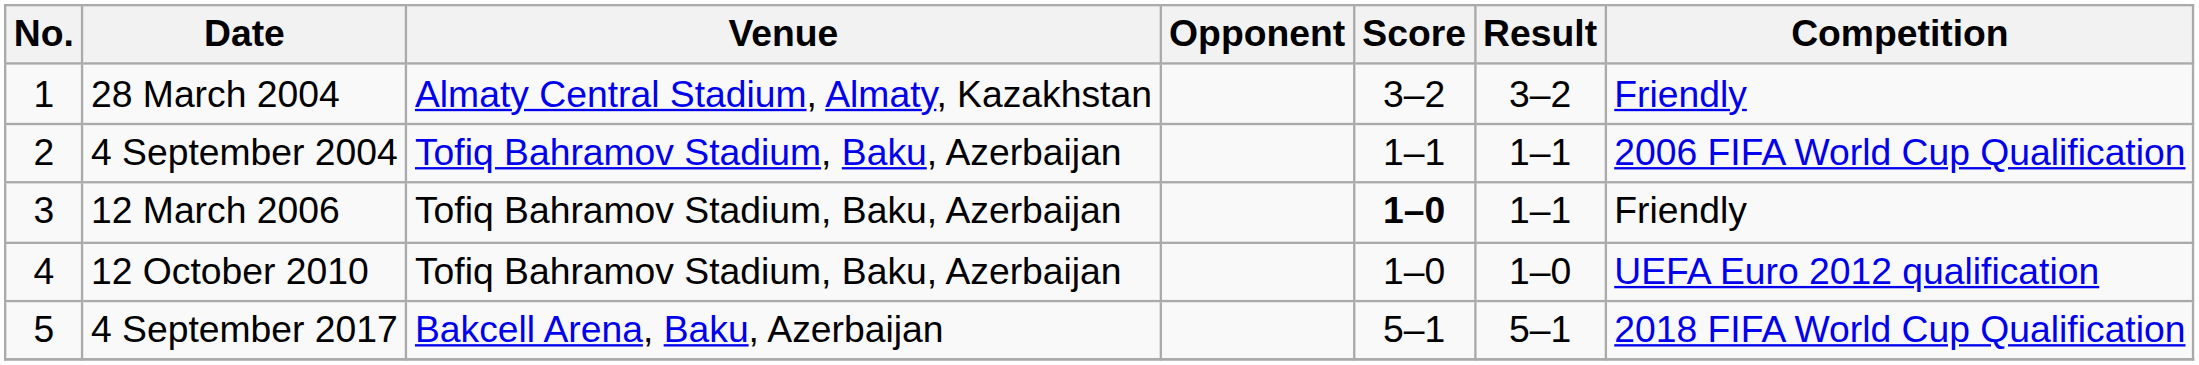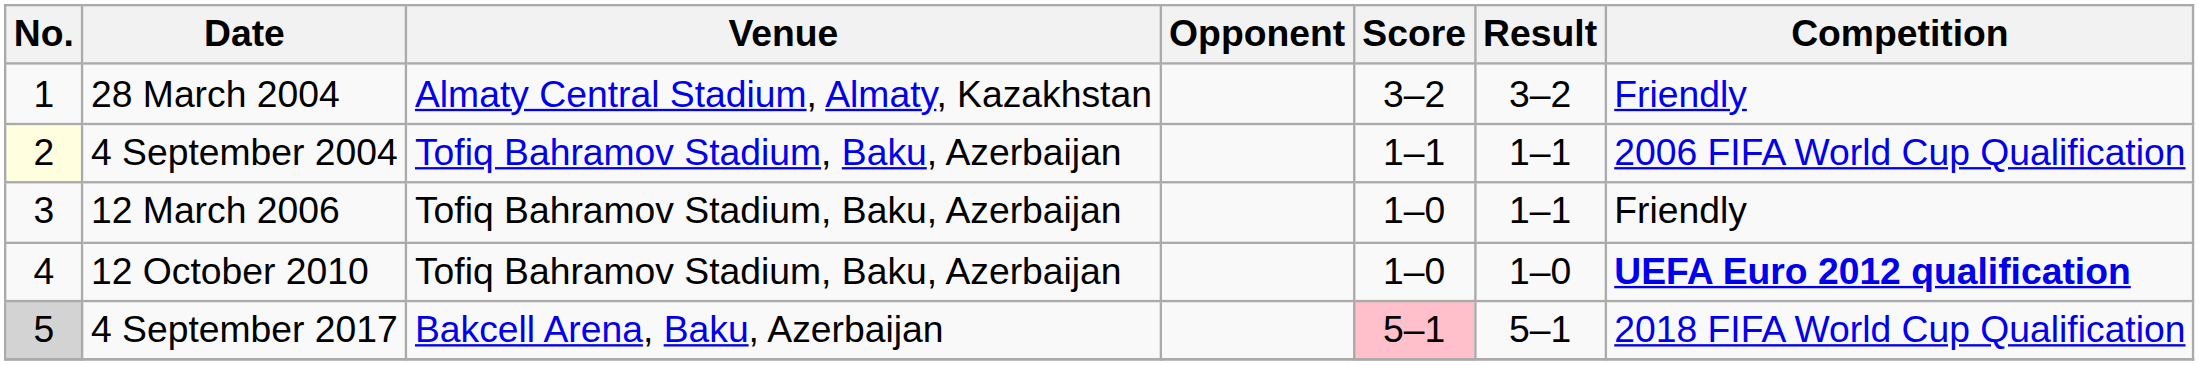(44, 152) no background -> (44, 152) lightyellow background
(1414, 211) bold -> (1414, 211) normal
(1857, 270) normal -> (1873, 270) bold
(44, 329) no background -> (44, 329) lightgrey background
(1414, 329) no background -> (1414, 329) pink background
